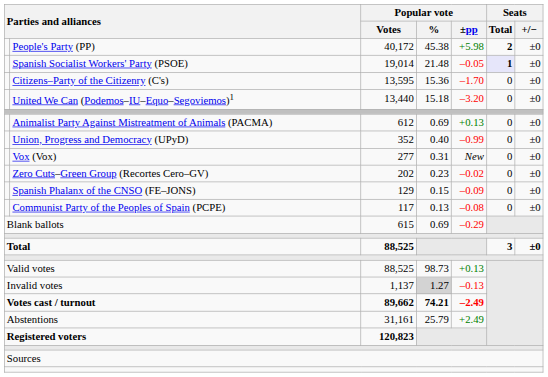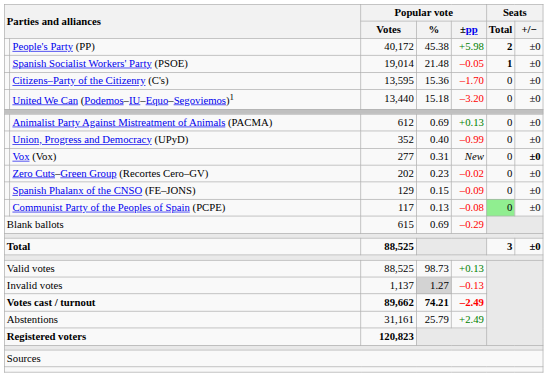(510, 64) lavender background -> (510, 64) no background
(535, 156) normal -> (535, 156) bold
(510, 207) no background -> (510, 207) lightgreen background
